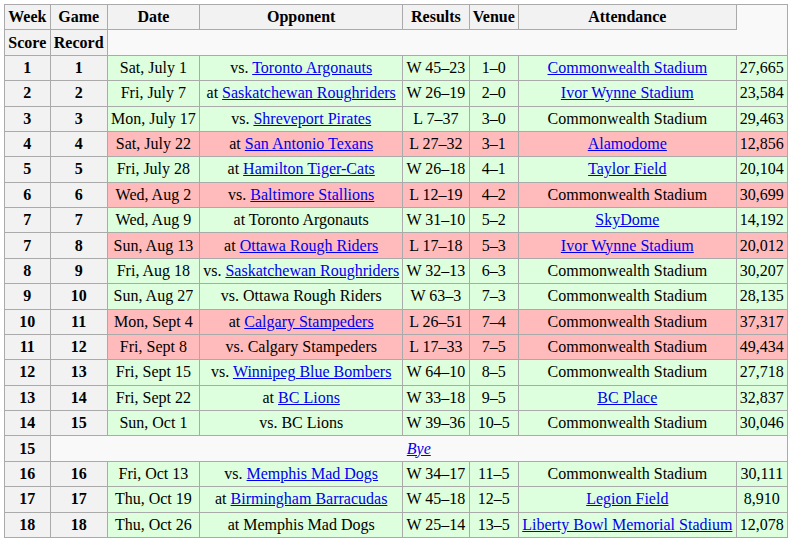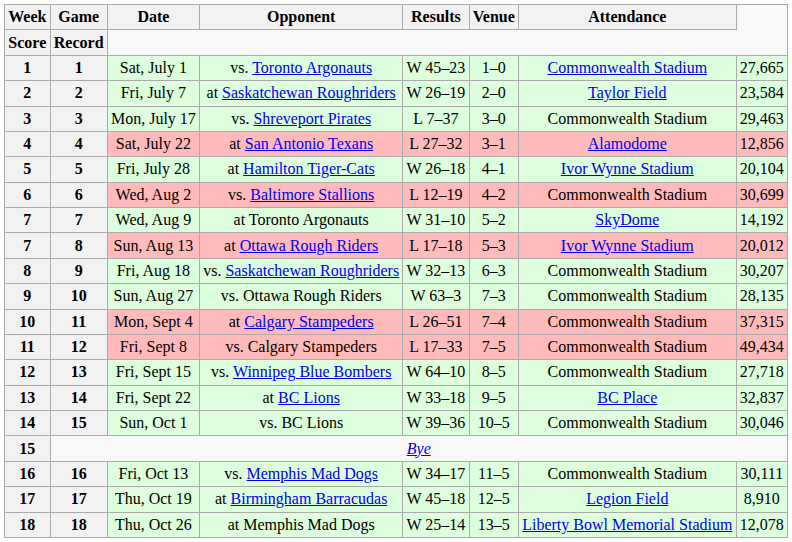(627, 93) Ivor Wynne Stadium -> (627, 93) Taylor Field
(627, 169) Taylor Field -> (627, 169) Ivor Wynne Stadium
(762, 321) 37,317 -> (762, 321) 37,315
